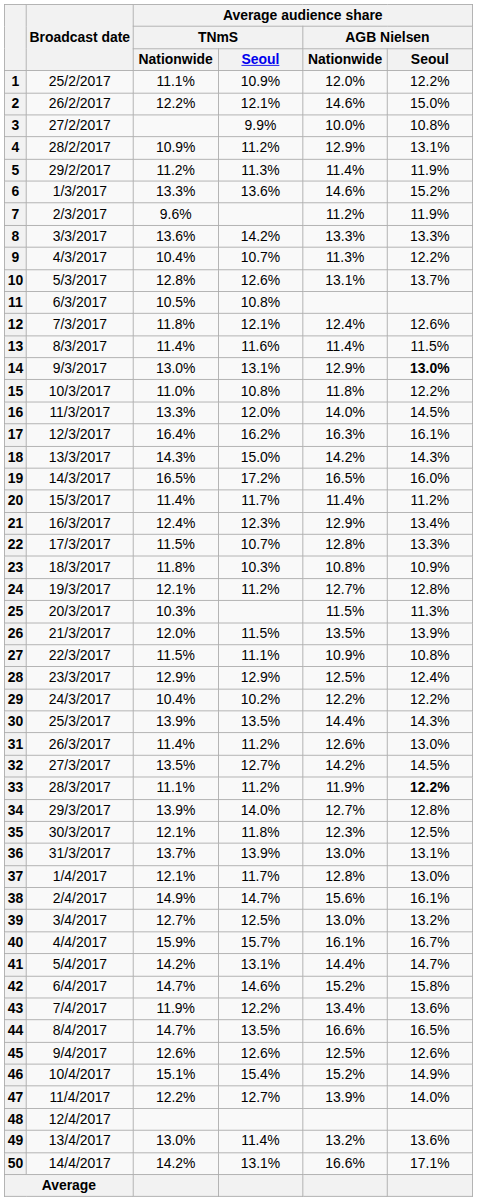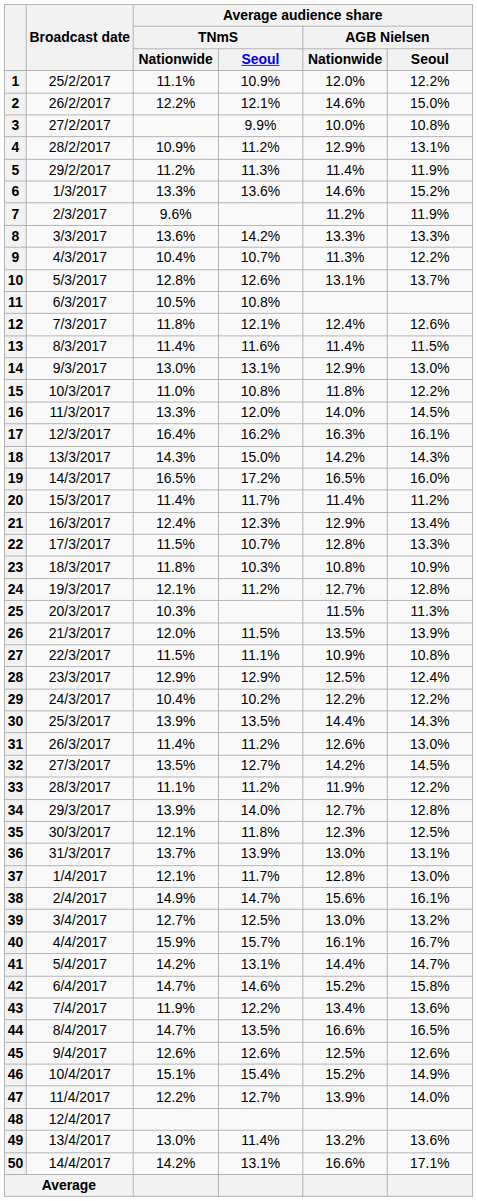(430, 368) bold -> (430, 368) normal
(430, 788) bold -> (430, 788) normal
